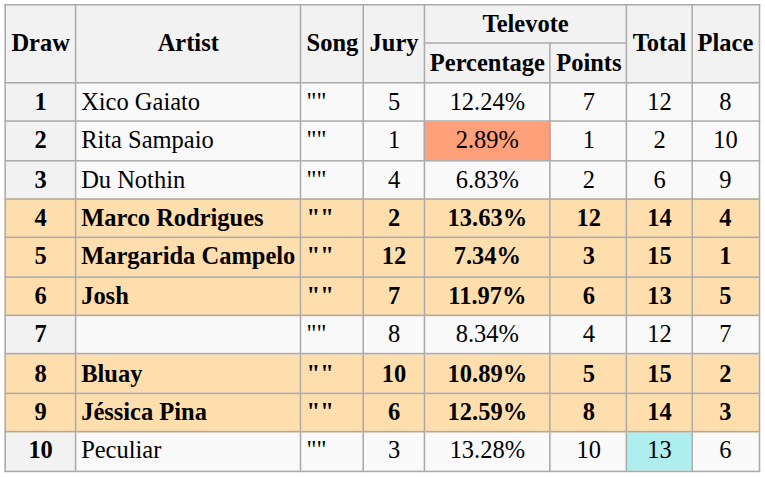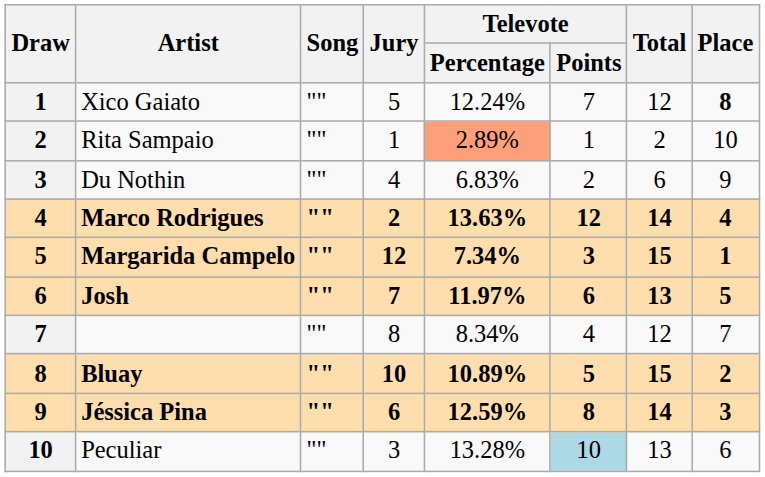(725, 101) normal -> (725, 101) bold
(589, 450) no background -> (589, 450) lightblue background
(660, 450) paleturquoise background -> (660, 450) no background
